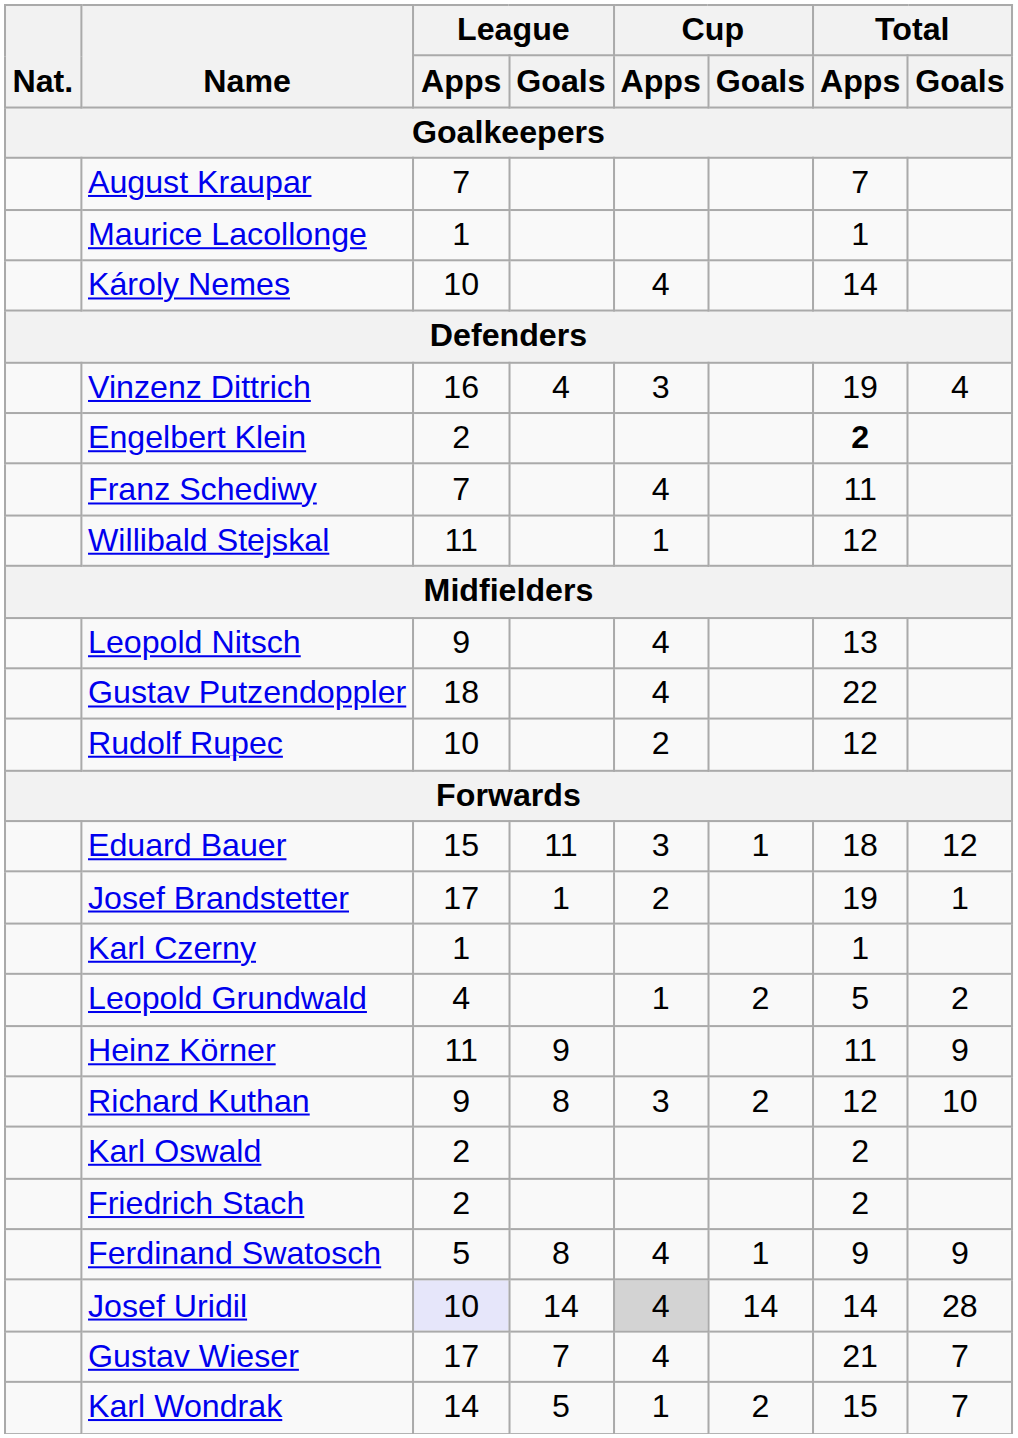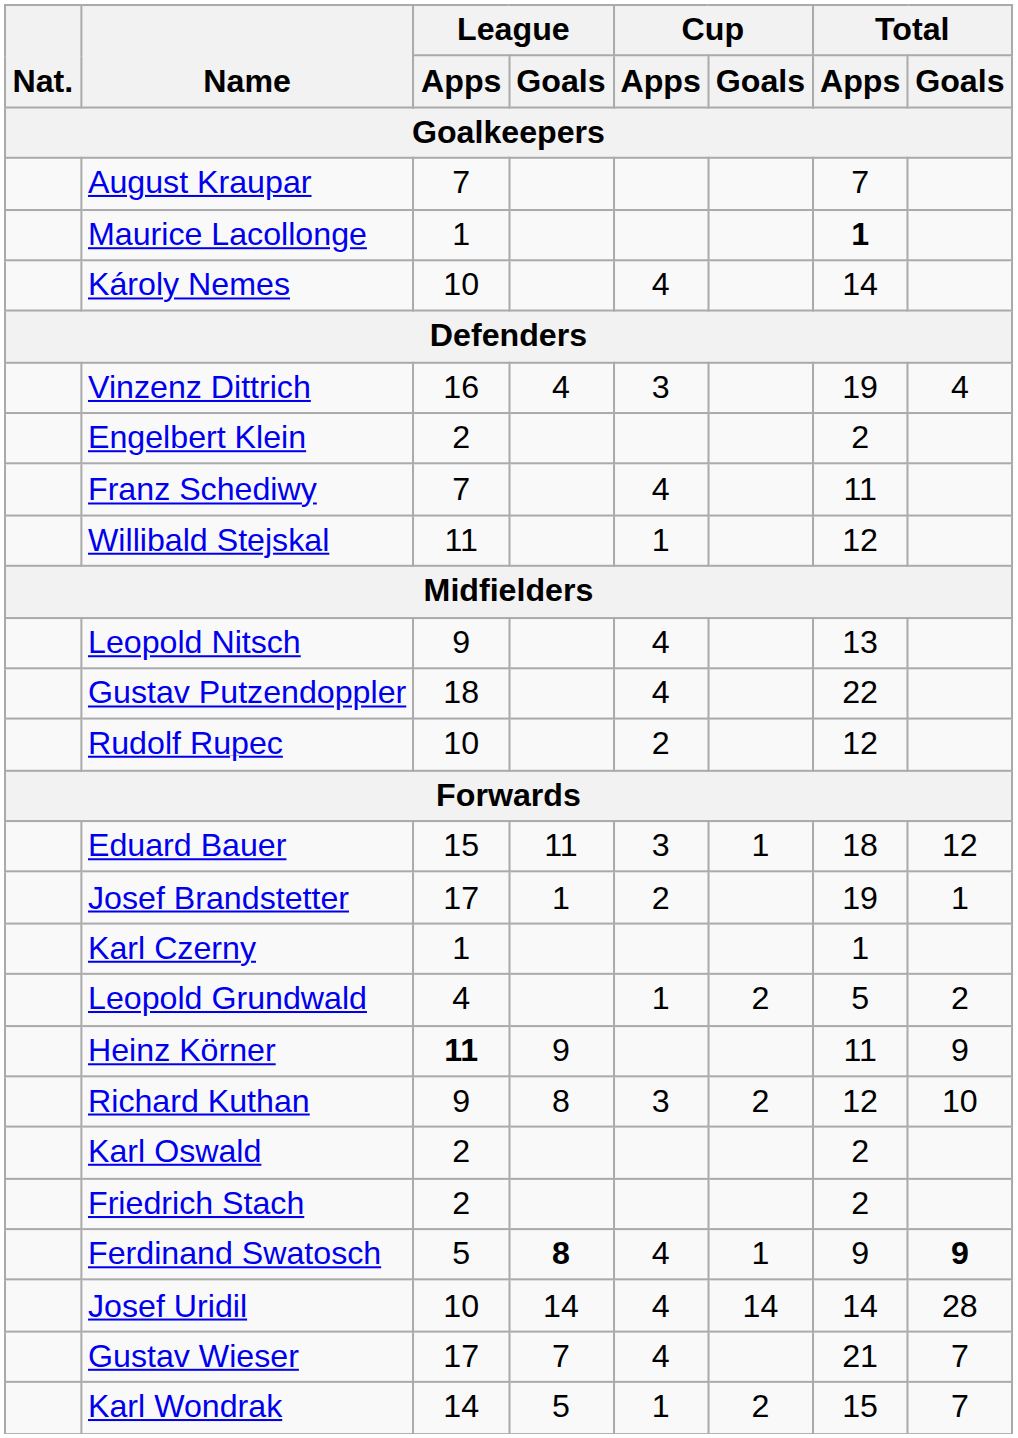(860, 234) normal -> (860, 234) bold
(860, 438) bold -> (860, 438) normal
(461, 1050) normal -> (461, 1050) bold
(561, 1254) normal -> (561, 1254) bold
(960, 1254) normal -> (960, 1254) bold
(461, 1305) lavender background -> (461, 1305) no background
(661, 1305) lightgrey background -> (661, 1305) no background
